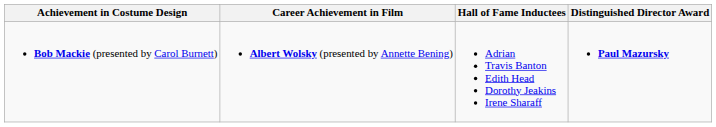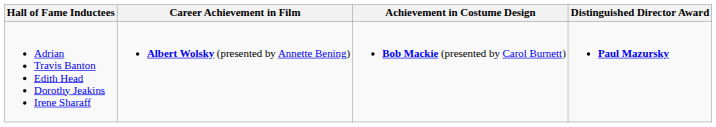columns swapped: (512, 13) <-> (112, 13)
